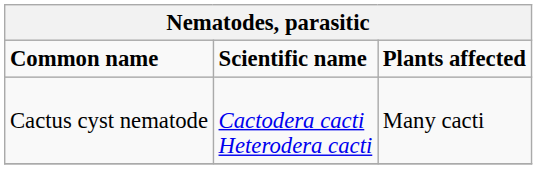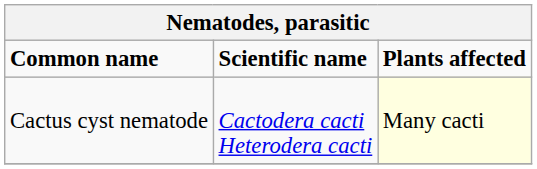(434, 120) no background -> (434, 120) lightyellow background
